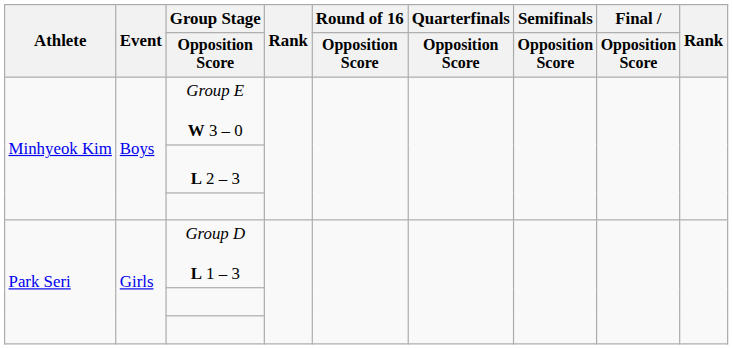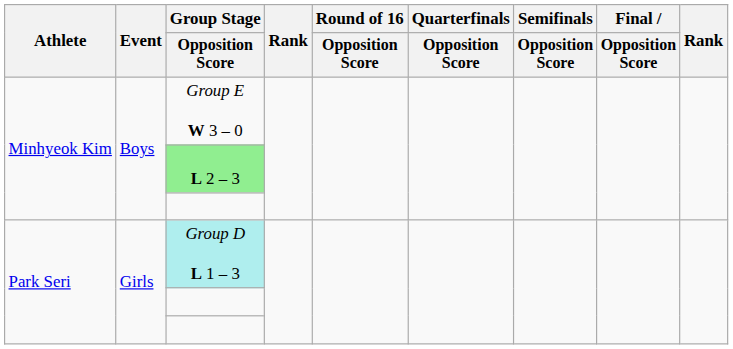(215, 179) no background -> (215, 179) lightgreen background
(215, 254) no background -> (215, 254) paleturquoise background
